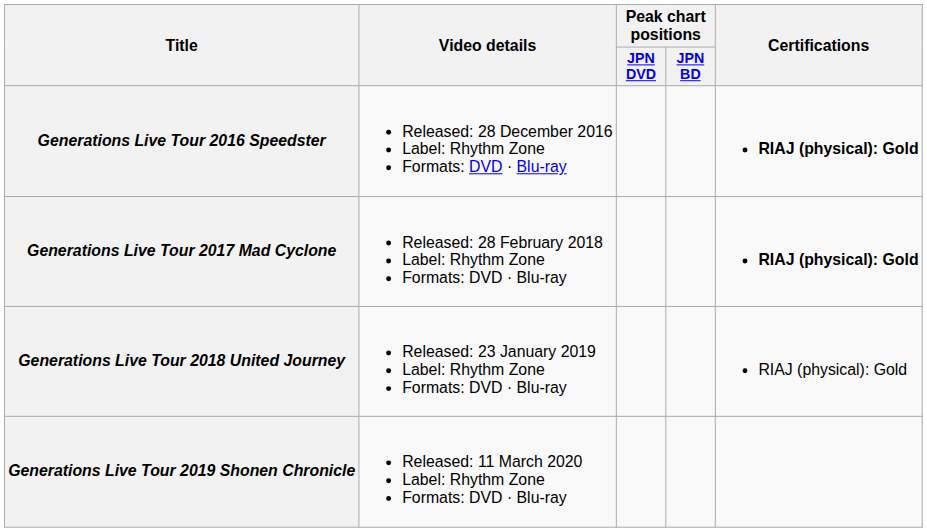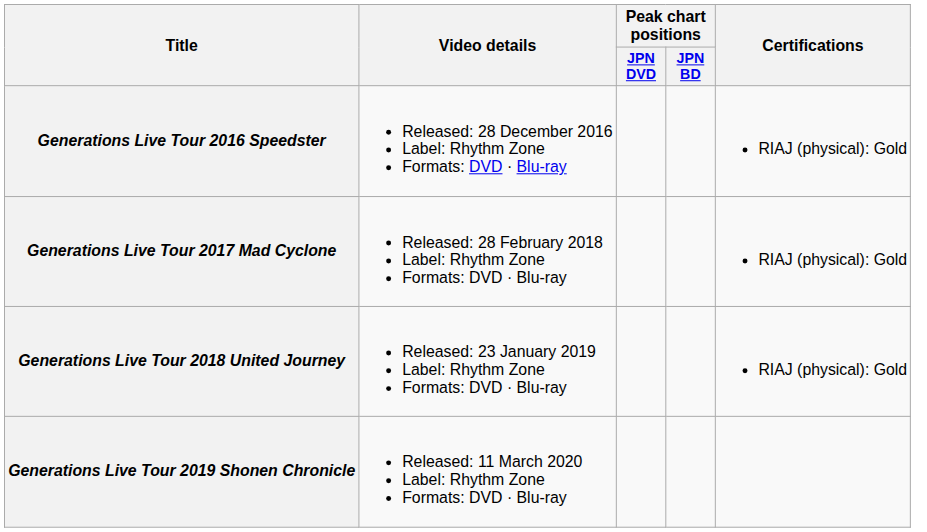(819, 150) bold -> (813, 150) normal
(819, 260) bold -> (813, 260) normal
